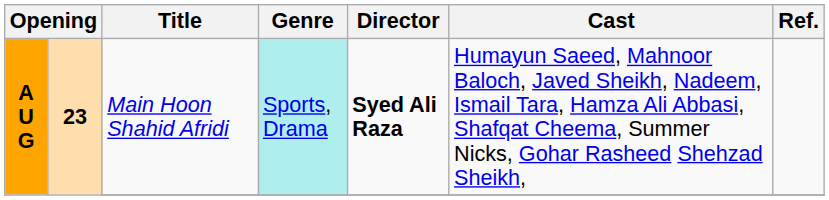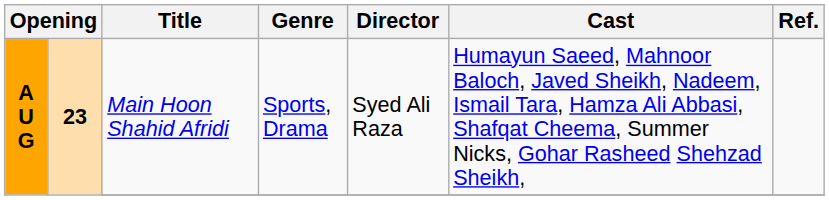(297, 116) paleturquoise background -> (297, 116) no background
(394, 116) bold -> (391, 116) normal
